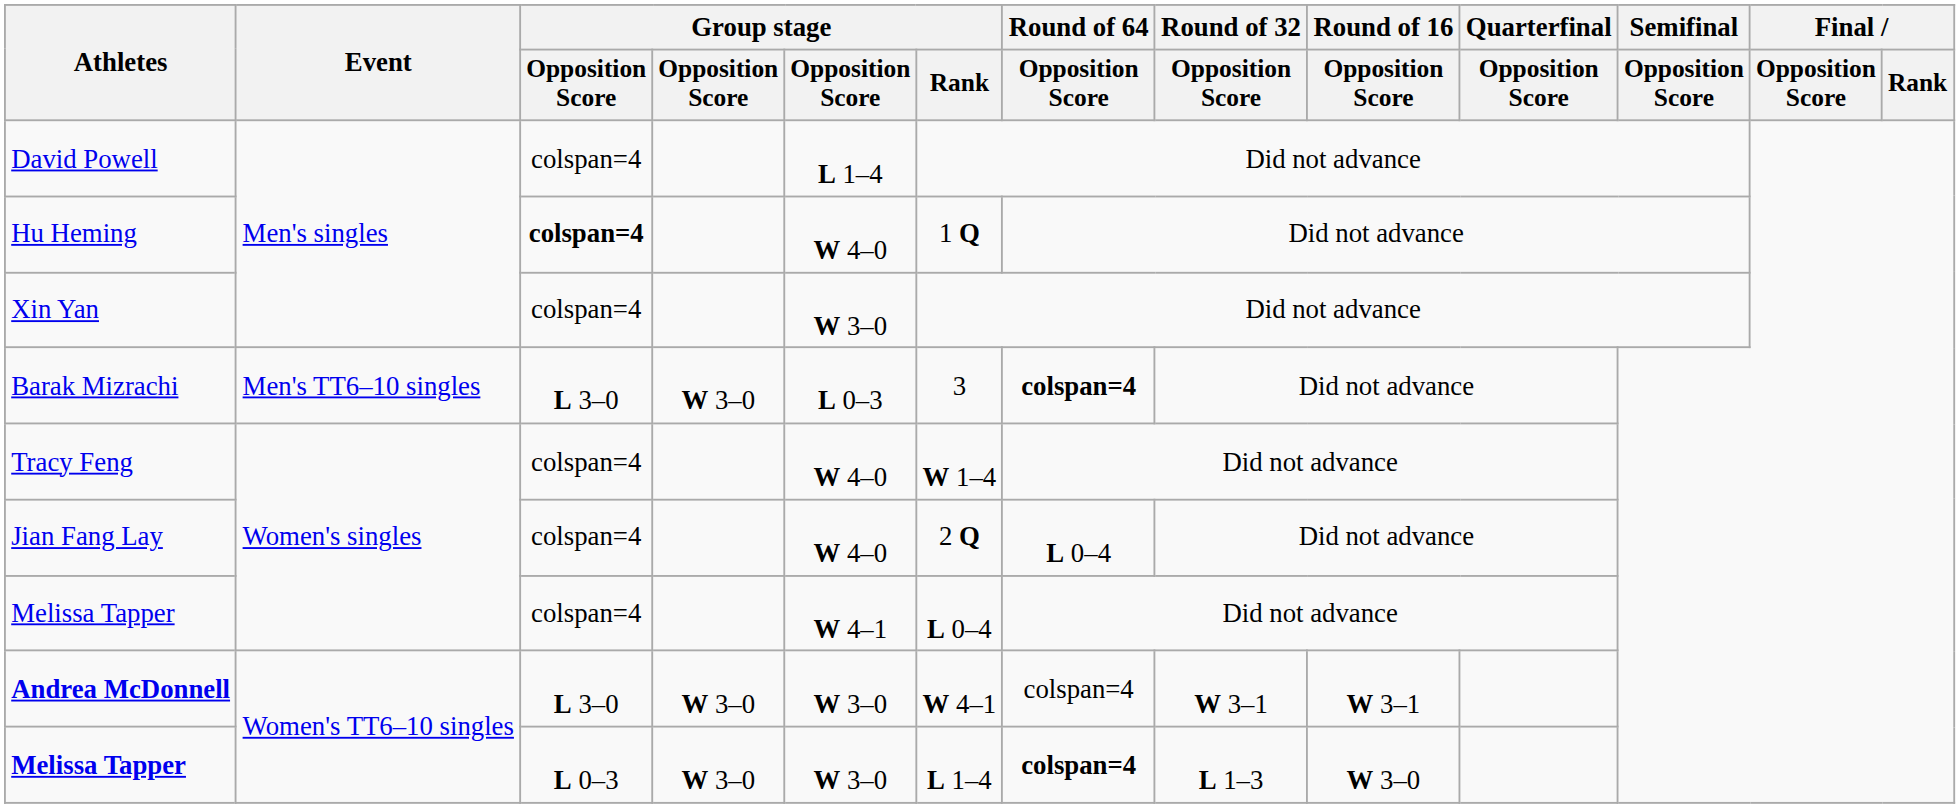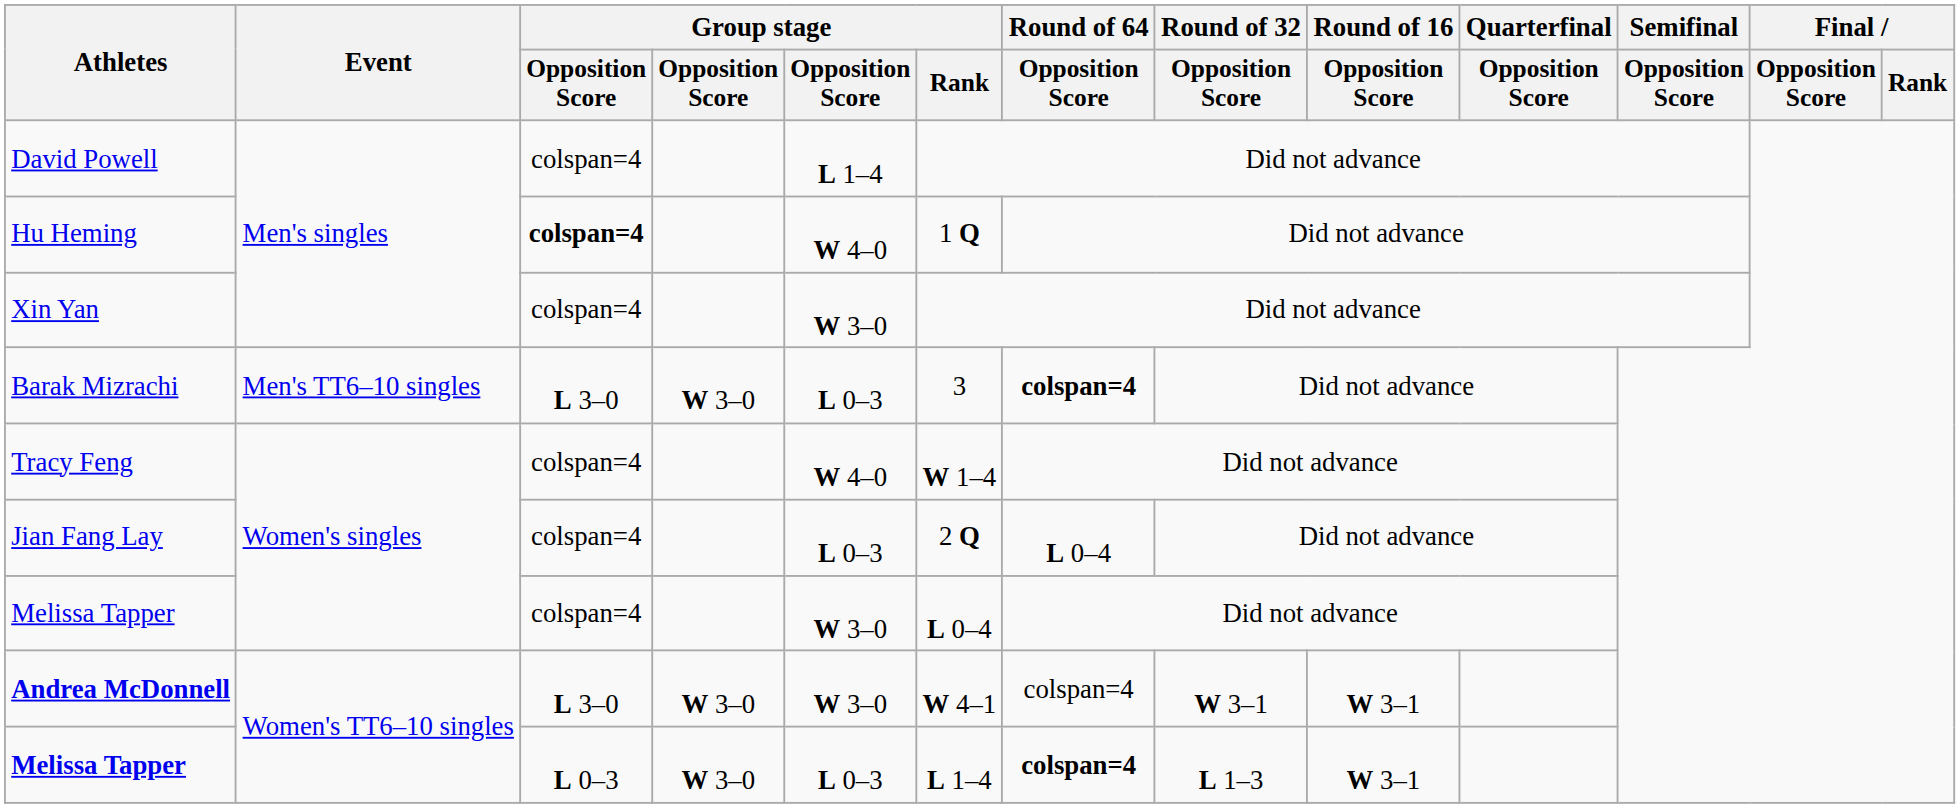(850, 553) W 4–0 -> (850, 553) L 0–3
(850, 629) W 4–1 -> (850, 629) W 3–0
(850, 780) W 3–0 -> (850, 780) L 0–3
(1383, 780) W 3–0 -> (1383, 780) W 3–1
